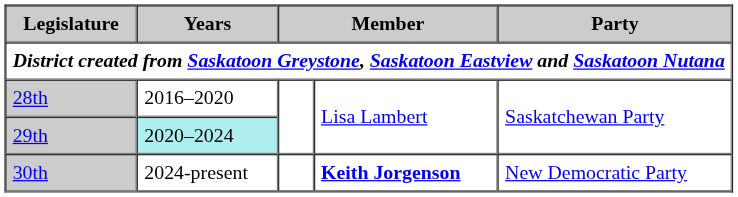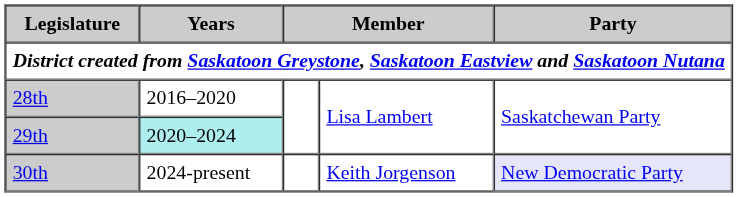(391, 172) bold -> (391, 172) normal
(596, 172) no background -> (592, 172) lavender background
